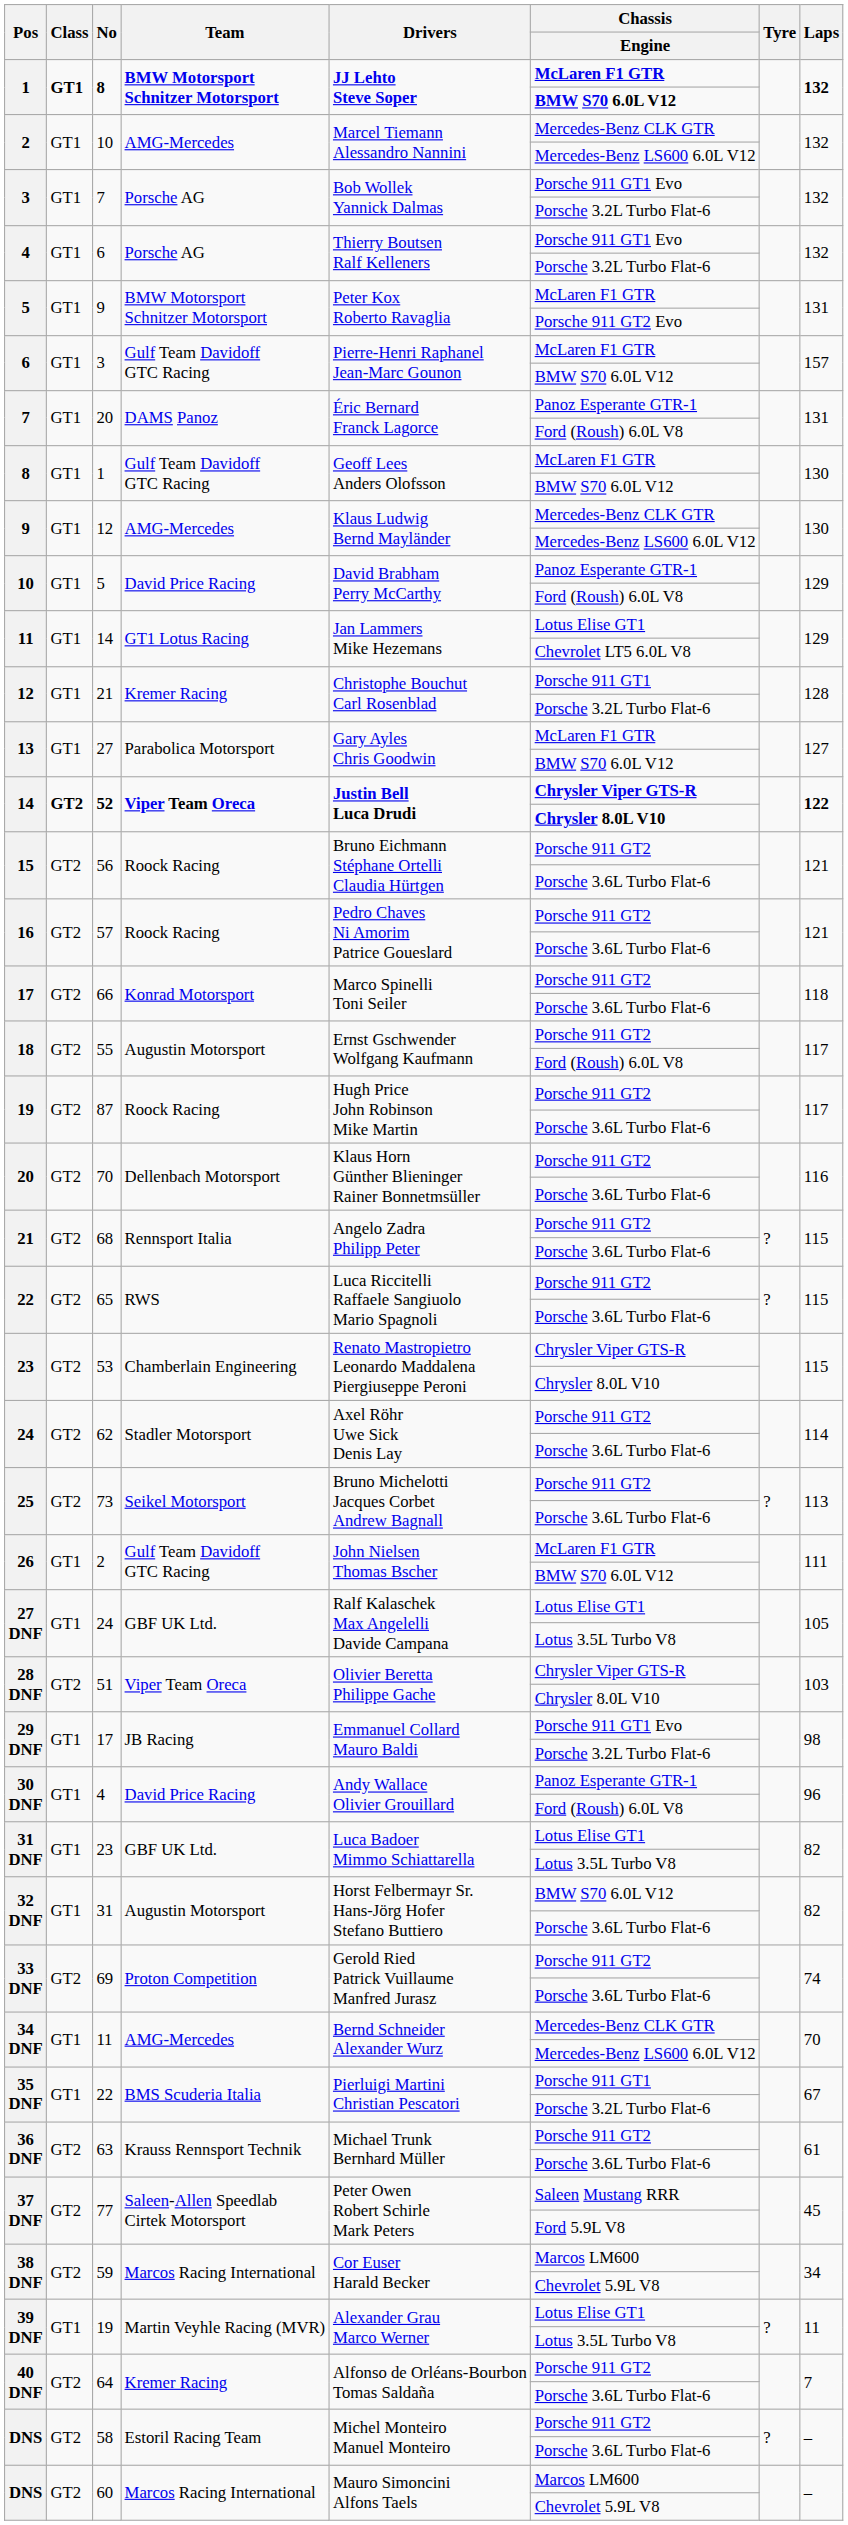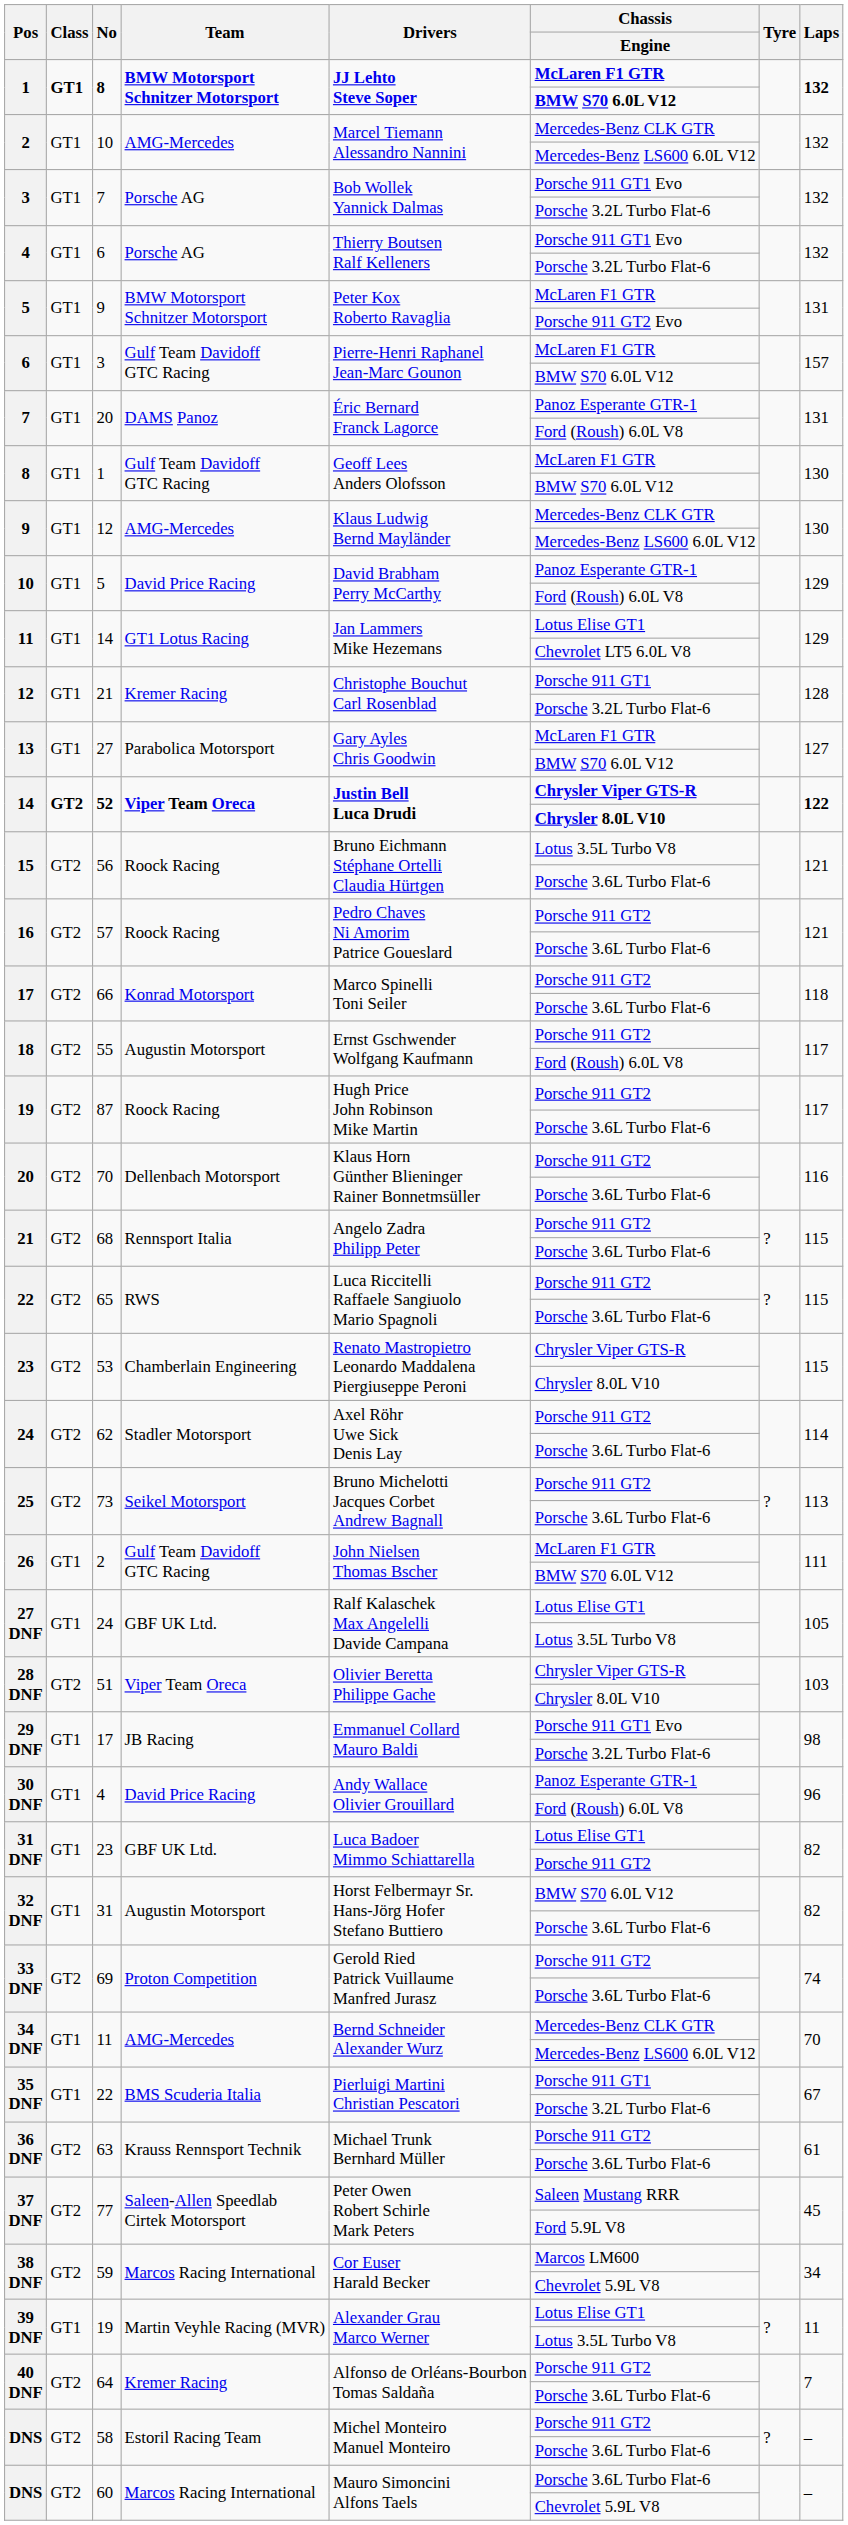(593, 848) Porsche 911 GT2 -> (605, 848) Lotus 3.5L Turbo V8
(605, 1863) Lotus 3.5L Turbo V8 -> (593, 1863) Porsche 911 GT2
(587, 2478) Marcos LM600 -> (623, 2478) Porsche 3.6L Turbo Flat-6
